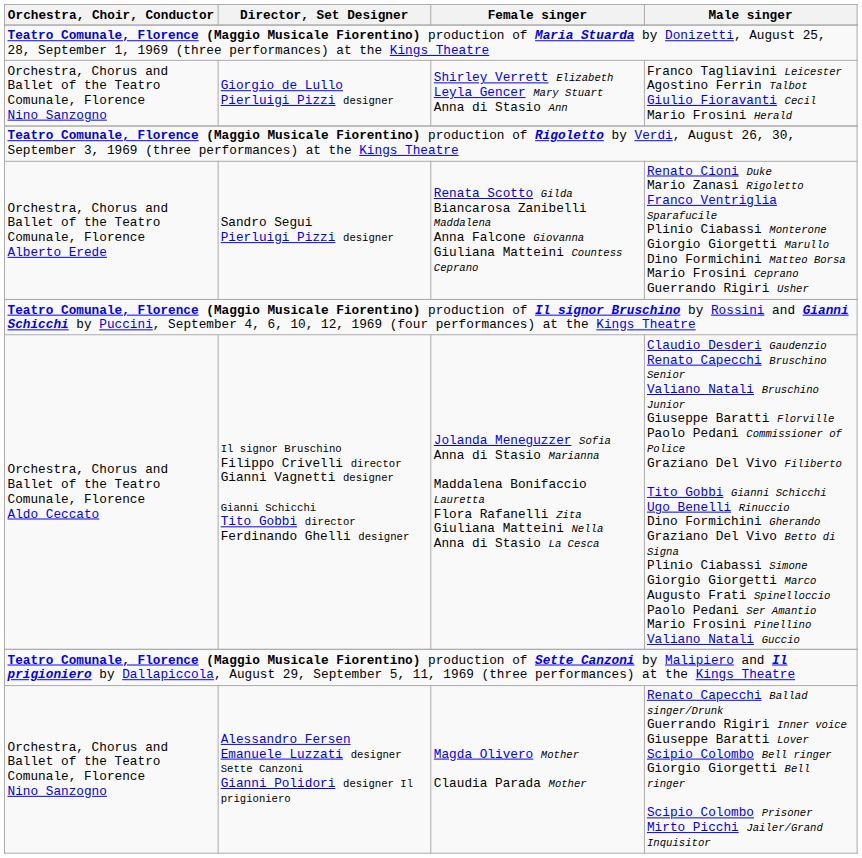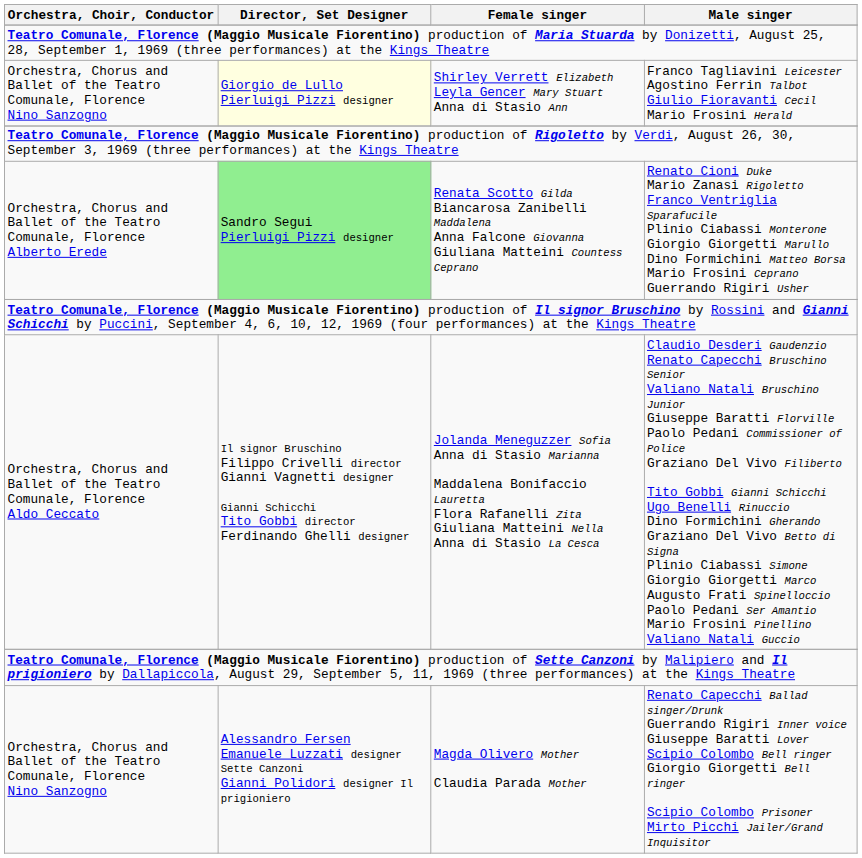(307, 93) no background -> (307, 93) lightyellow background
(307, 230) no background -> (307, 230) lightgreen background
